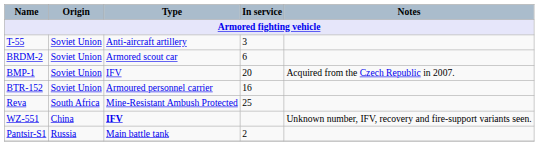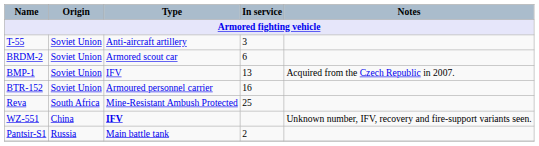(247, 73) 20 -> (247, 73) 13
